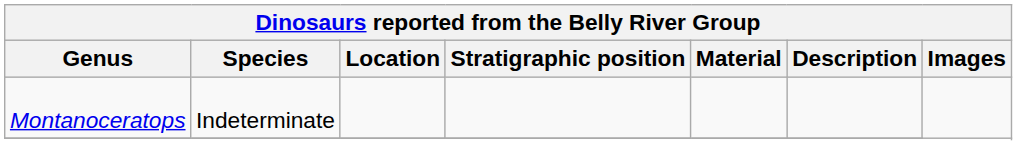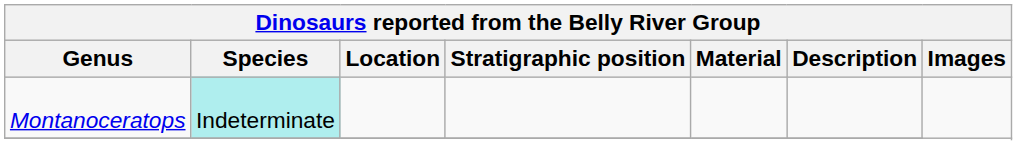(265, 120) no background -> (265, 120) paleturquoise background
